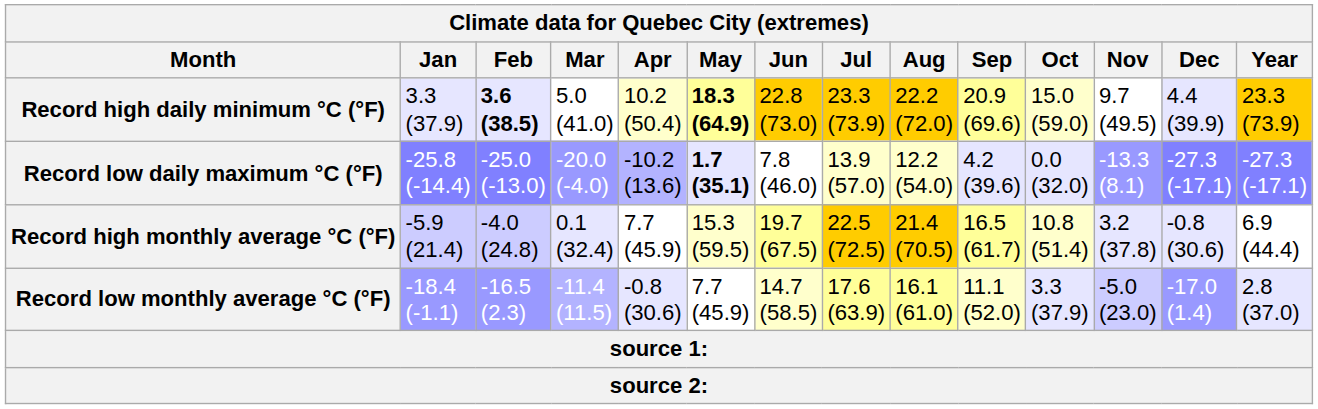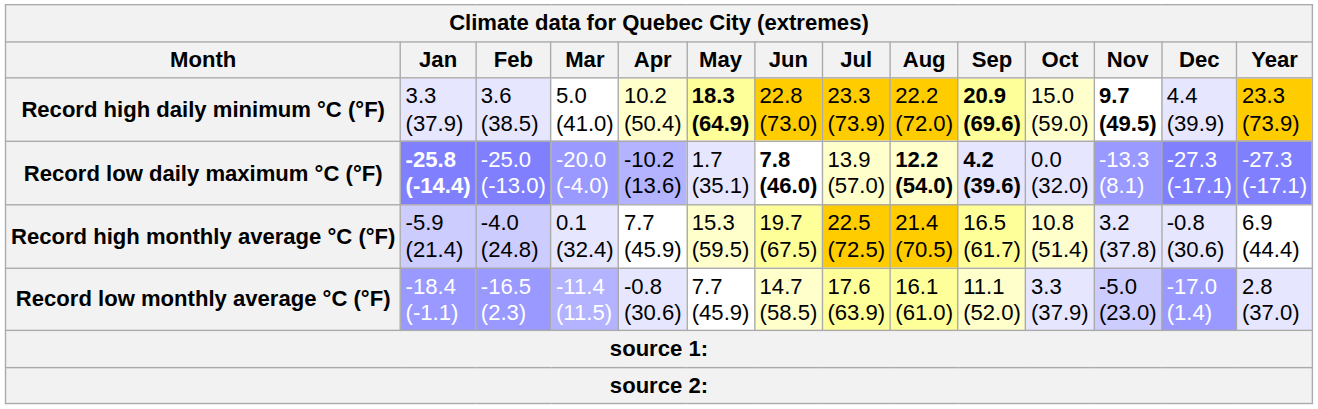(510, 109) bold -> (510, 109) normal
(992, 109) normal -> (992, 109) bold
(1128, 109) normal -> (1128, 109) bold
(438, 173) normal -> (438, 173) bold
(721, 173) bold -> (721, 173) normal
(788, 173) normal -> (788, 173) bold
(924, 173) normal -> (924, 173) bold
(992, 173) normal -> (992, 173) bold
